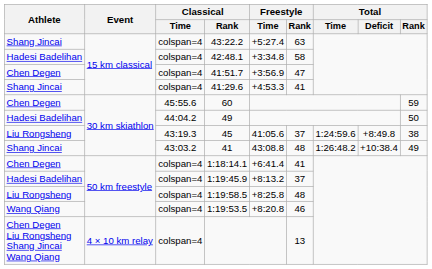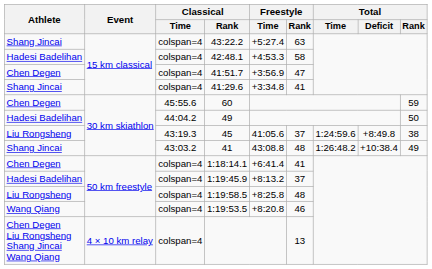(268, 57) +3:34.8 -> (268, 57) +4:53.3
(268, 88) +4:53.3 -> (268, 88) +3:34.8
